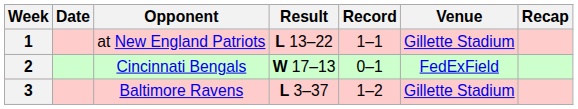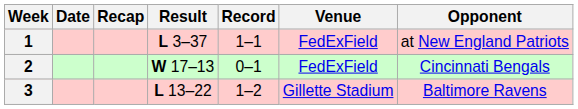columns swapped: (181, 16) <-> (545, 16)
(304, 41) L 13–22 -> (183, 41) L 3–37
(459, 41) Gillette Stadium -> (338, 41) FedExField
(304, 91) L 3–37 -> (183, 91) L 13–22
